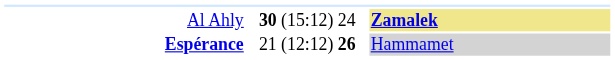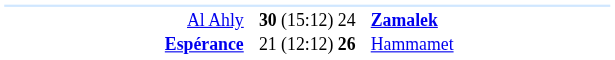(404, 20) khaki background -> (404, 20) no background
(412, 44) lightgrey background -> (412, 44) no background
